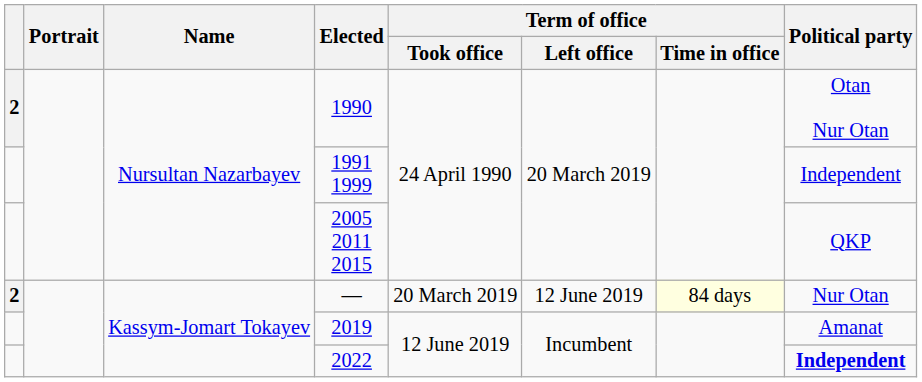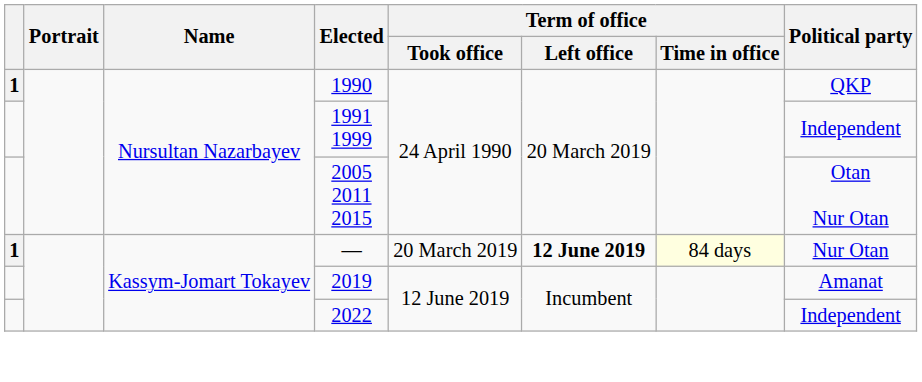(14, 107) 2 -> (14, 85) 1
(851, 107) Otan Nur Otan -> (851, 85) QKP
(851, 240) QKP -> (851, 195) Otan Nur Otan
(14, 296) 2 -> (14, 250) 1
(589, 296) normal -> (589, 250) bold
(851, 360) bold -> (851, 314) normal
